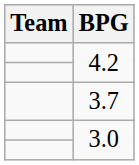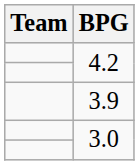(104, 100) 3.7 -> (104, 100) 3.9
